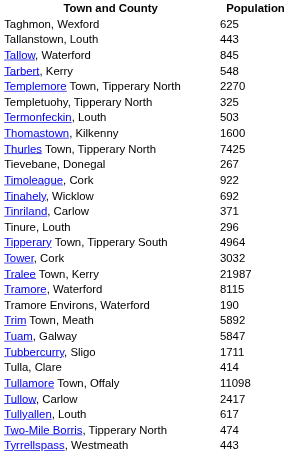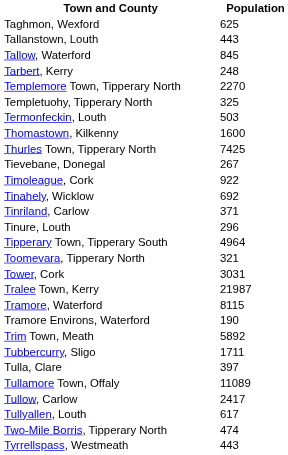(229, 71) 548 -> (229, 71) 248
+ row: (75, 258)
(233, 258) 3032 -> (233, 274) 3031
- row: (41, 336)
(229, 367) 414 -> (229, 367) 397
(235, 383) 11098 -> (235, 383) 11089
